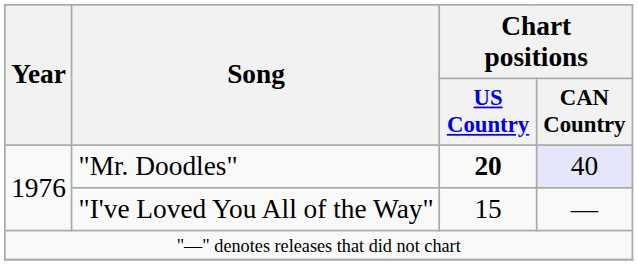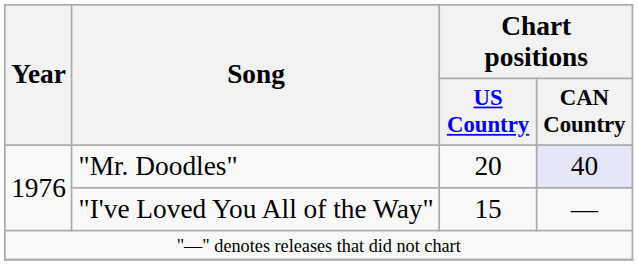(488, 165) bold -> (488, 165) normal
